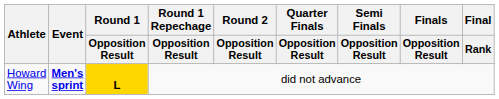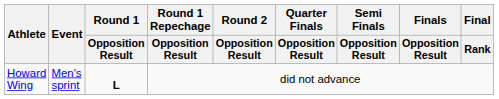(67, 80) bold -> (67, 80) normal
(117, 86) gold background -> (116, 86) no background
